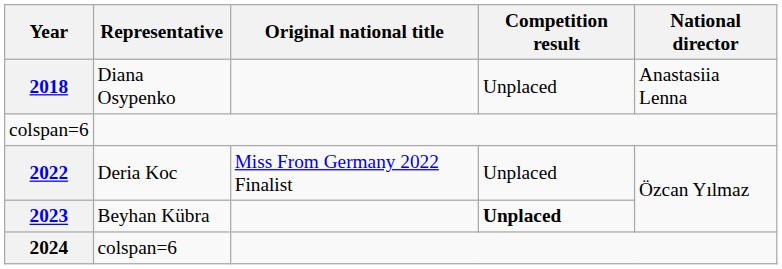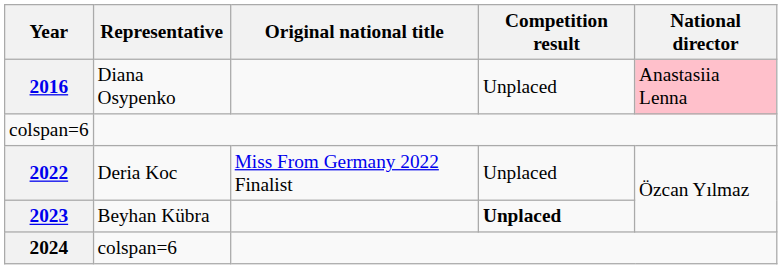(49, 86) 2018 -> (49, 86) 2016
(679, 86) no background -> (679, 86) pink background
